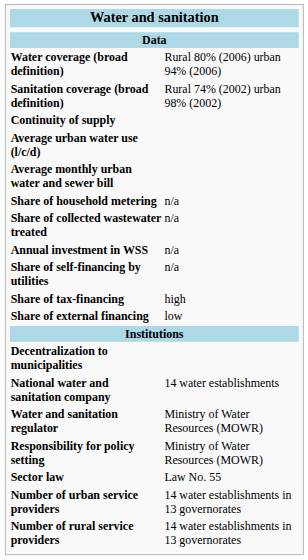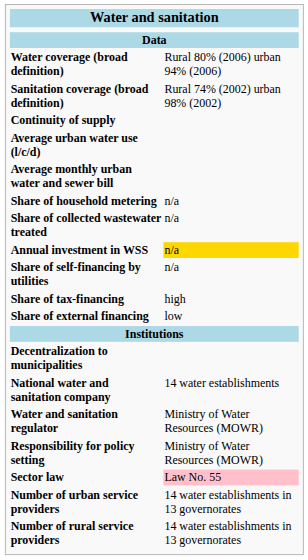(172, 250) no background -> (172, 250) gold background
(193, 477) no background -> (193, 477) pink background
